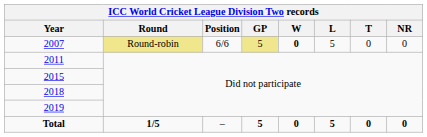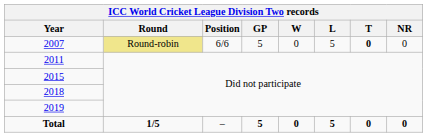(260, 44) khaki background -> (260, 44) no background
(296, 44) bold -> (296, 44) normal
(368, 44) normal -> (368, 44) bold
